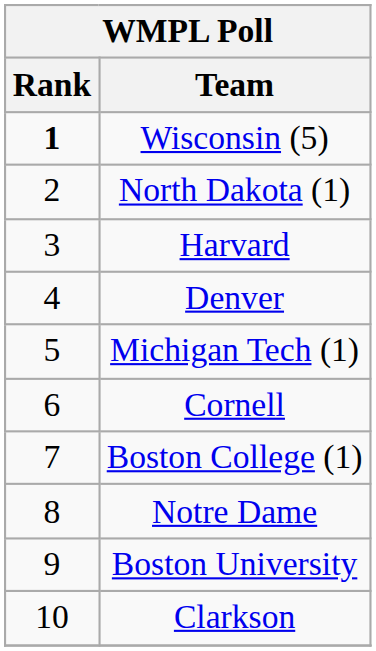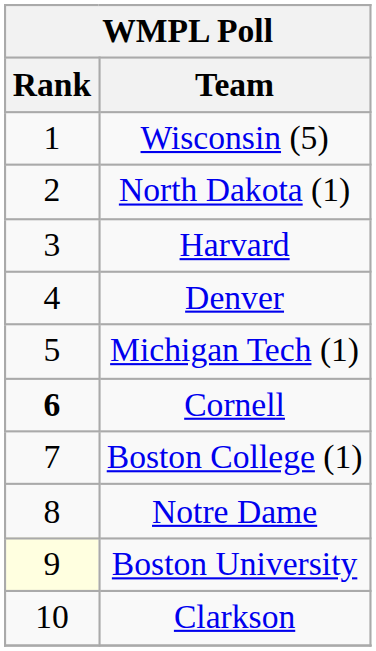(52, 137) bold -> (52, 137) normal
(52, 404) normal -> (52, 404) bold
(52, 564) no background -> (52, 564) lightyellow background
